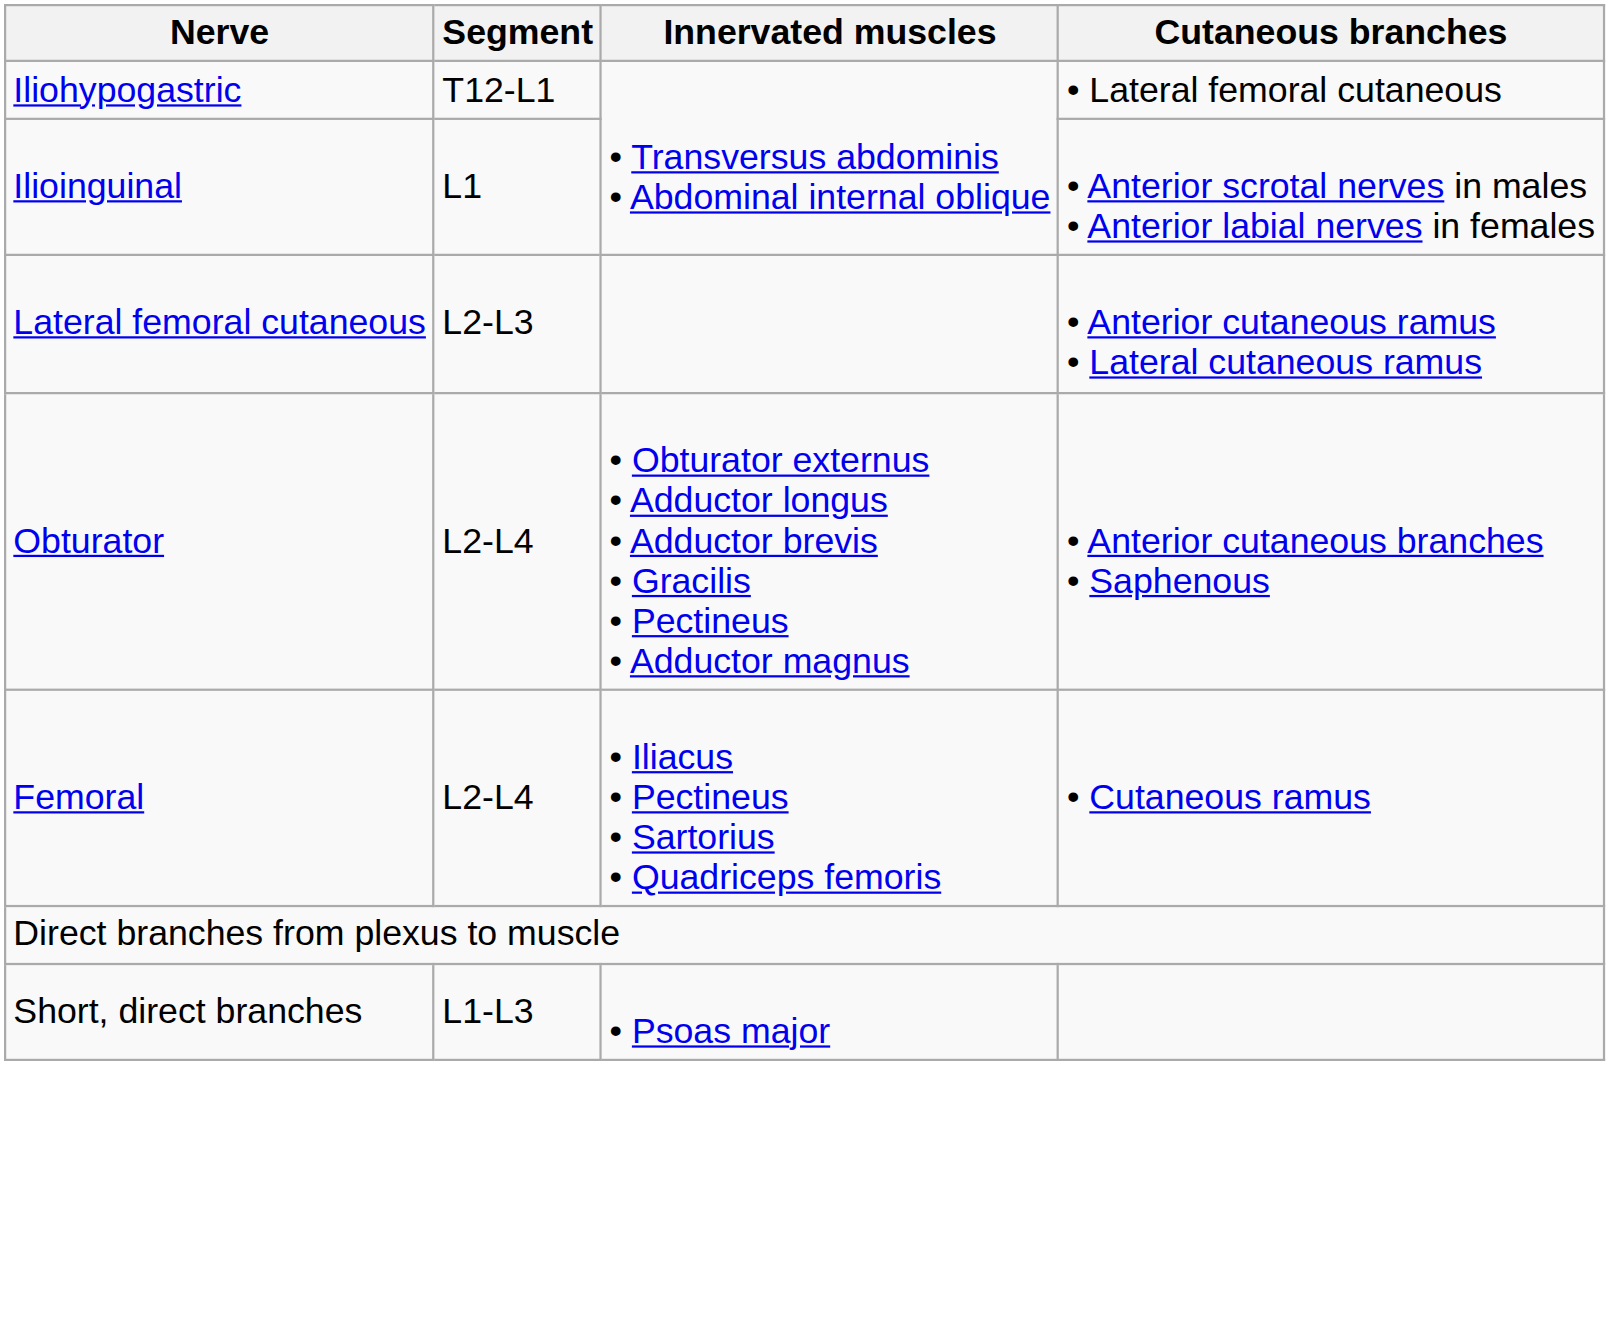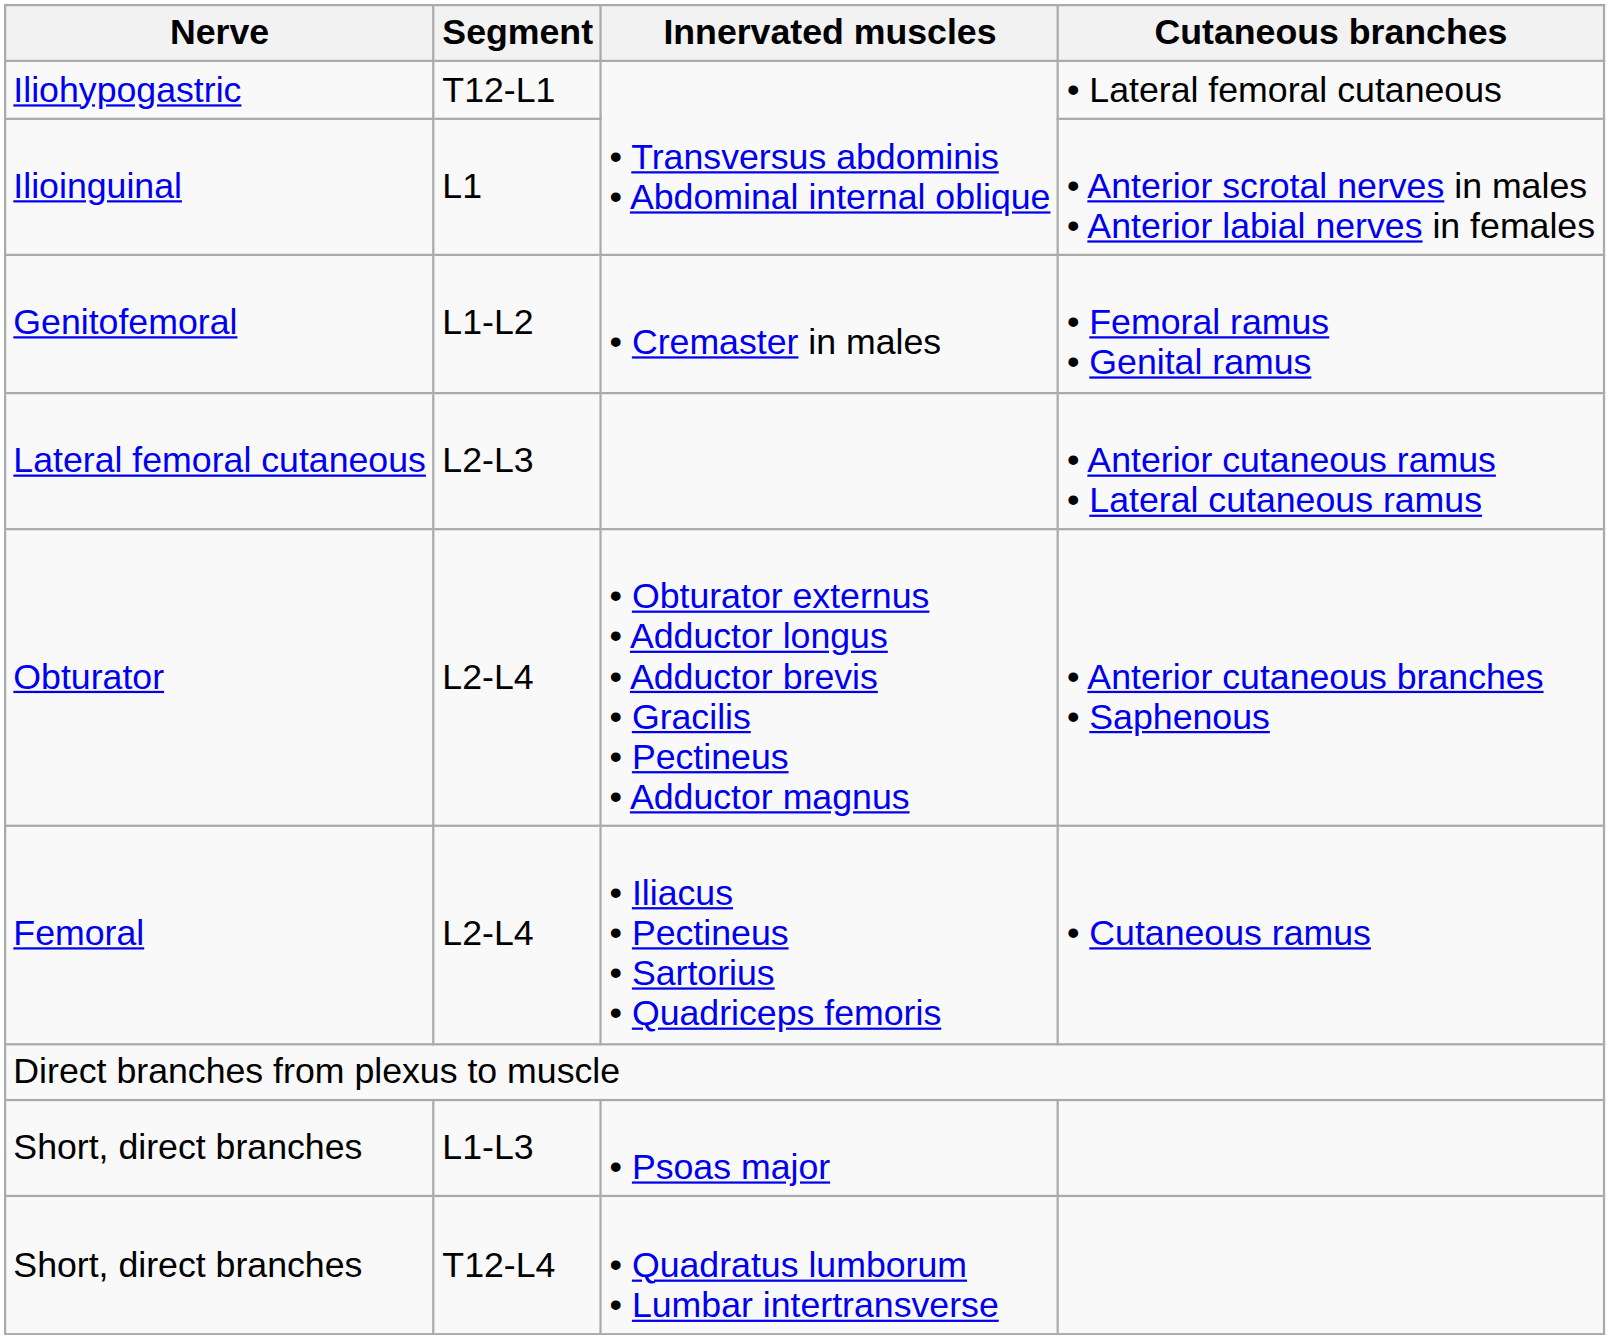+ row: (125, 322)
+ row: (188, 1264)
